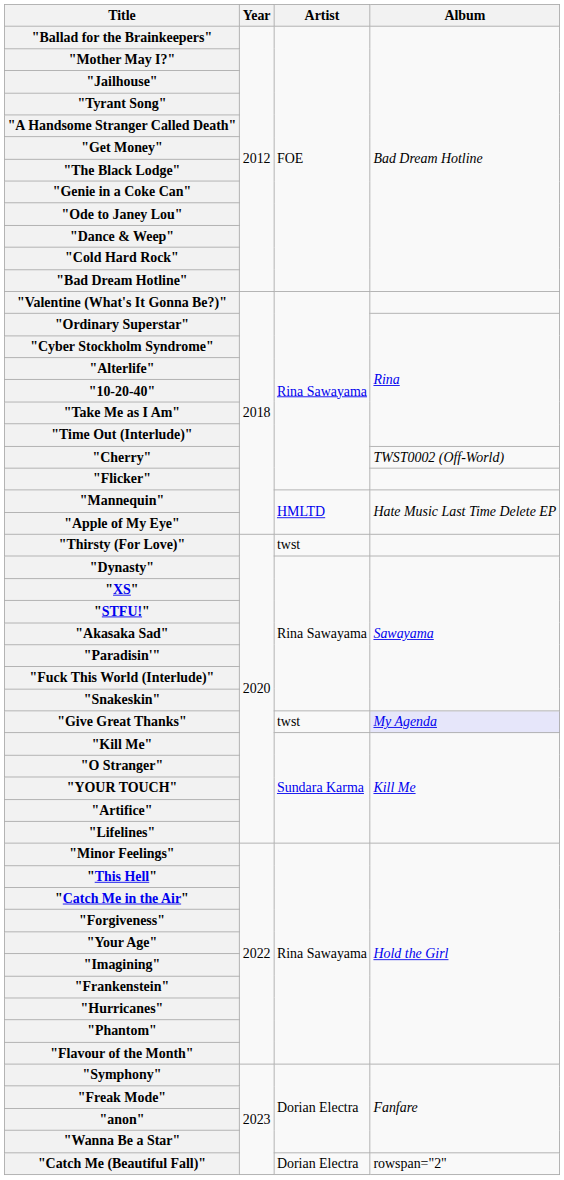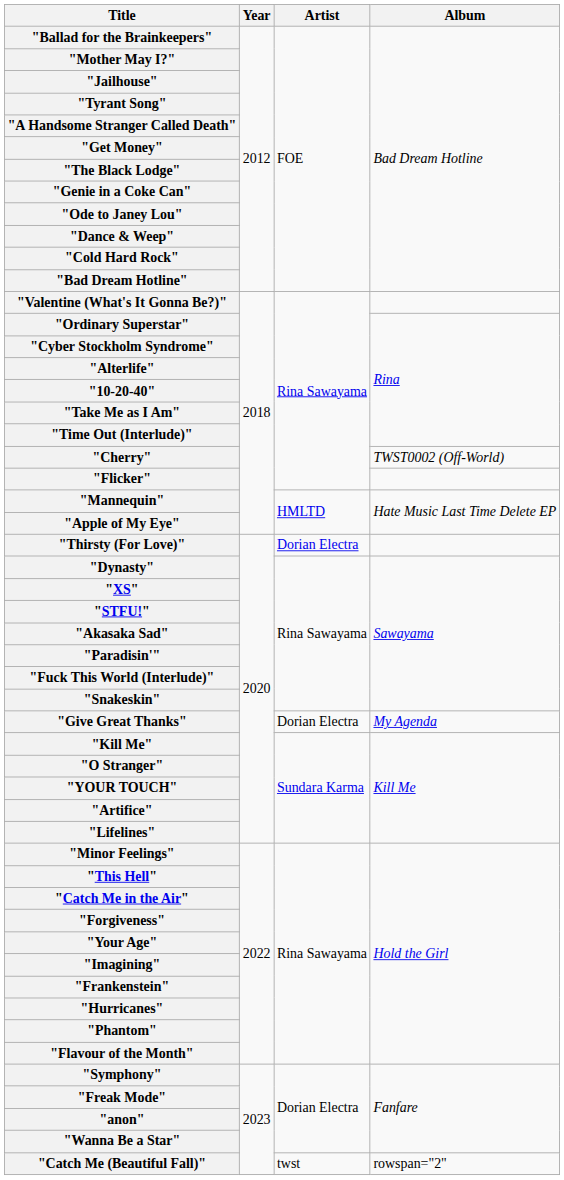(289, 545) twst -> (318, 545) Dorian Electra
(289, 721) twst -> (318, 721) Dorian Electra
(405, 721) lavender background -> (405, 721) no background
(318, 1163) Dorian Electra -> (289, 1163) twst
